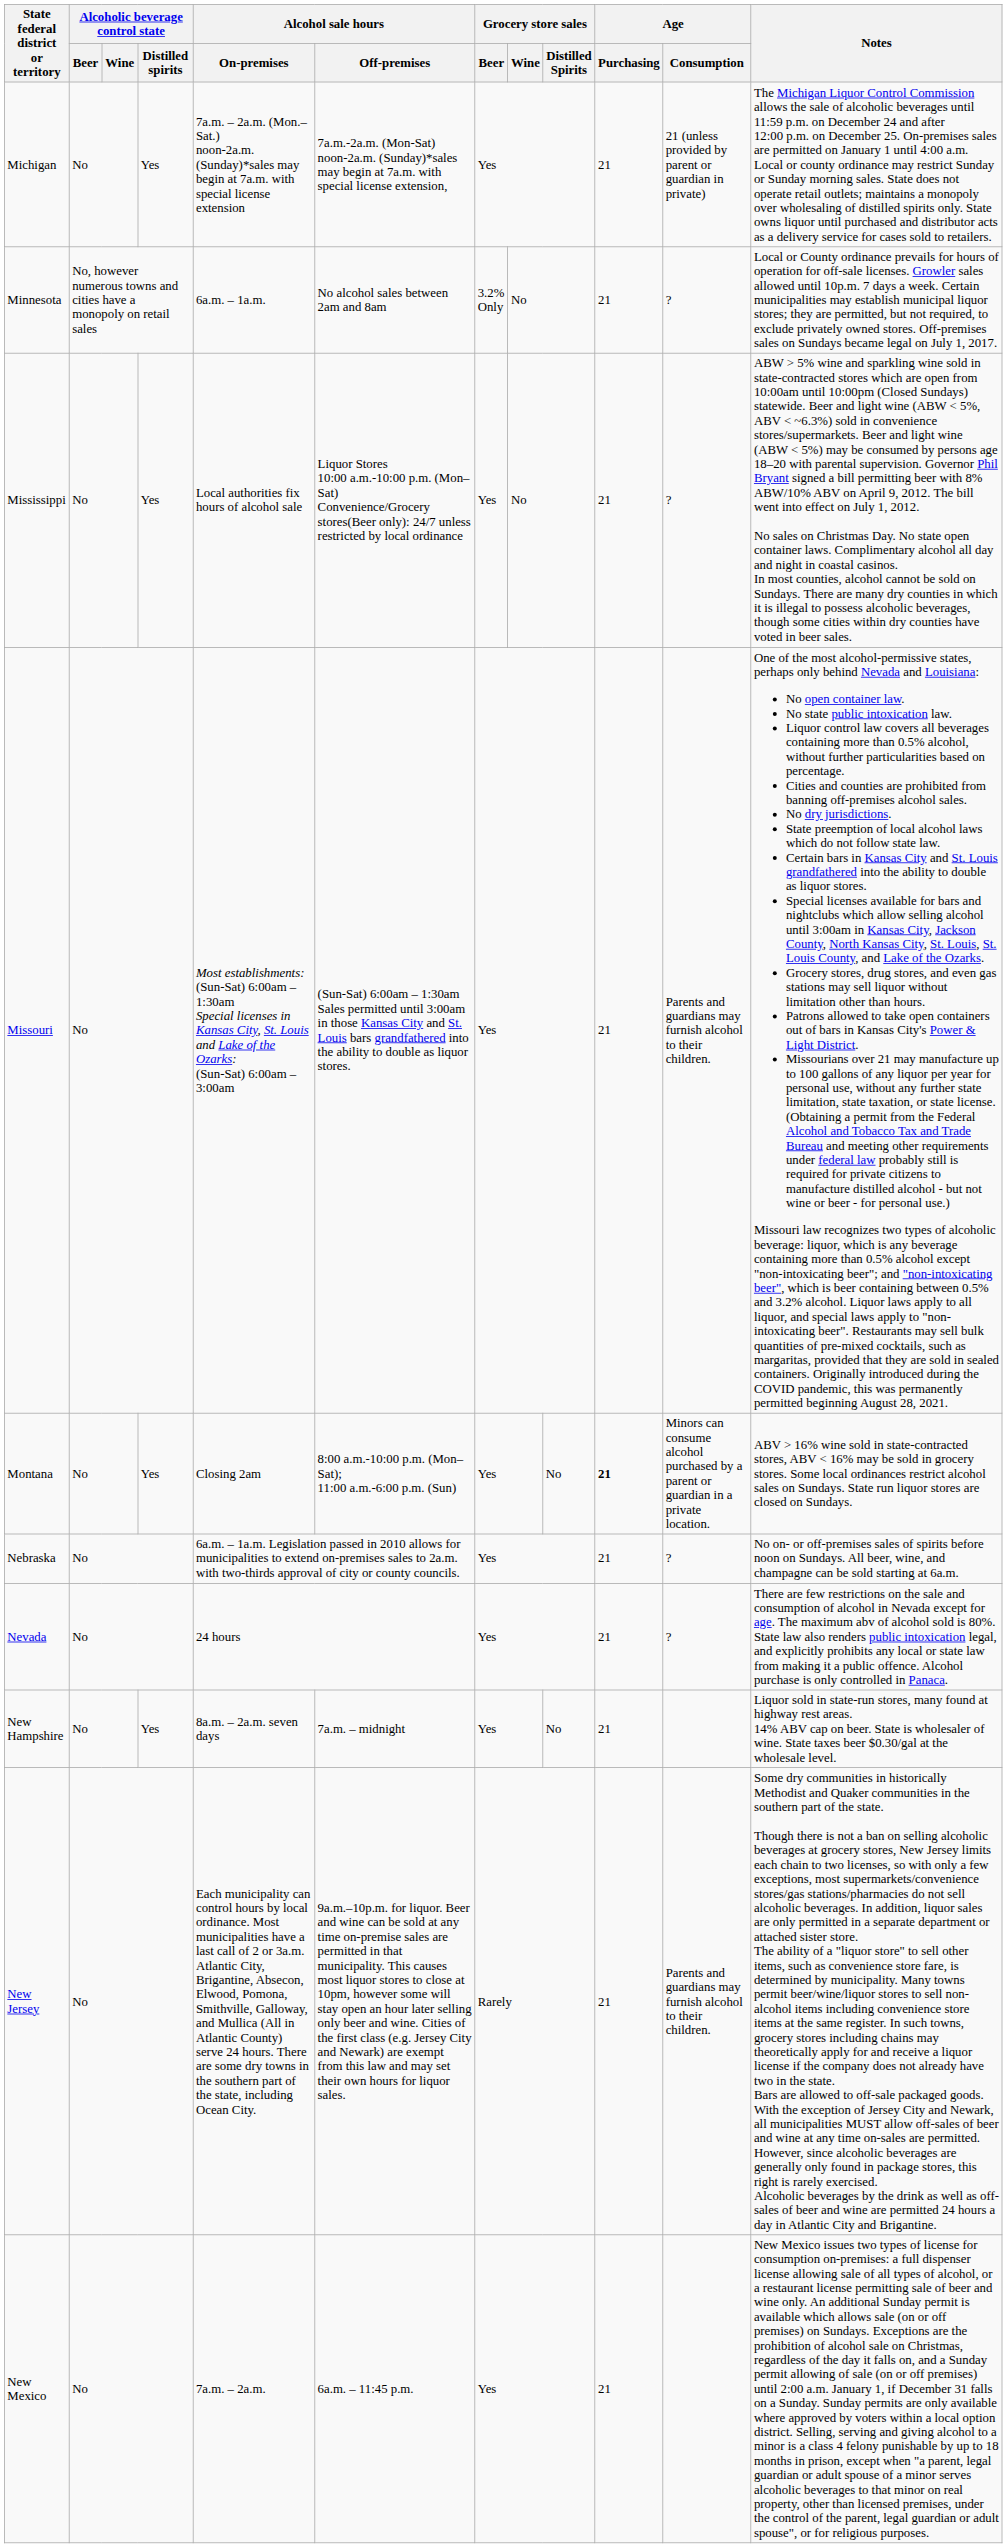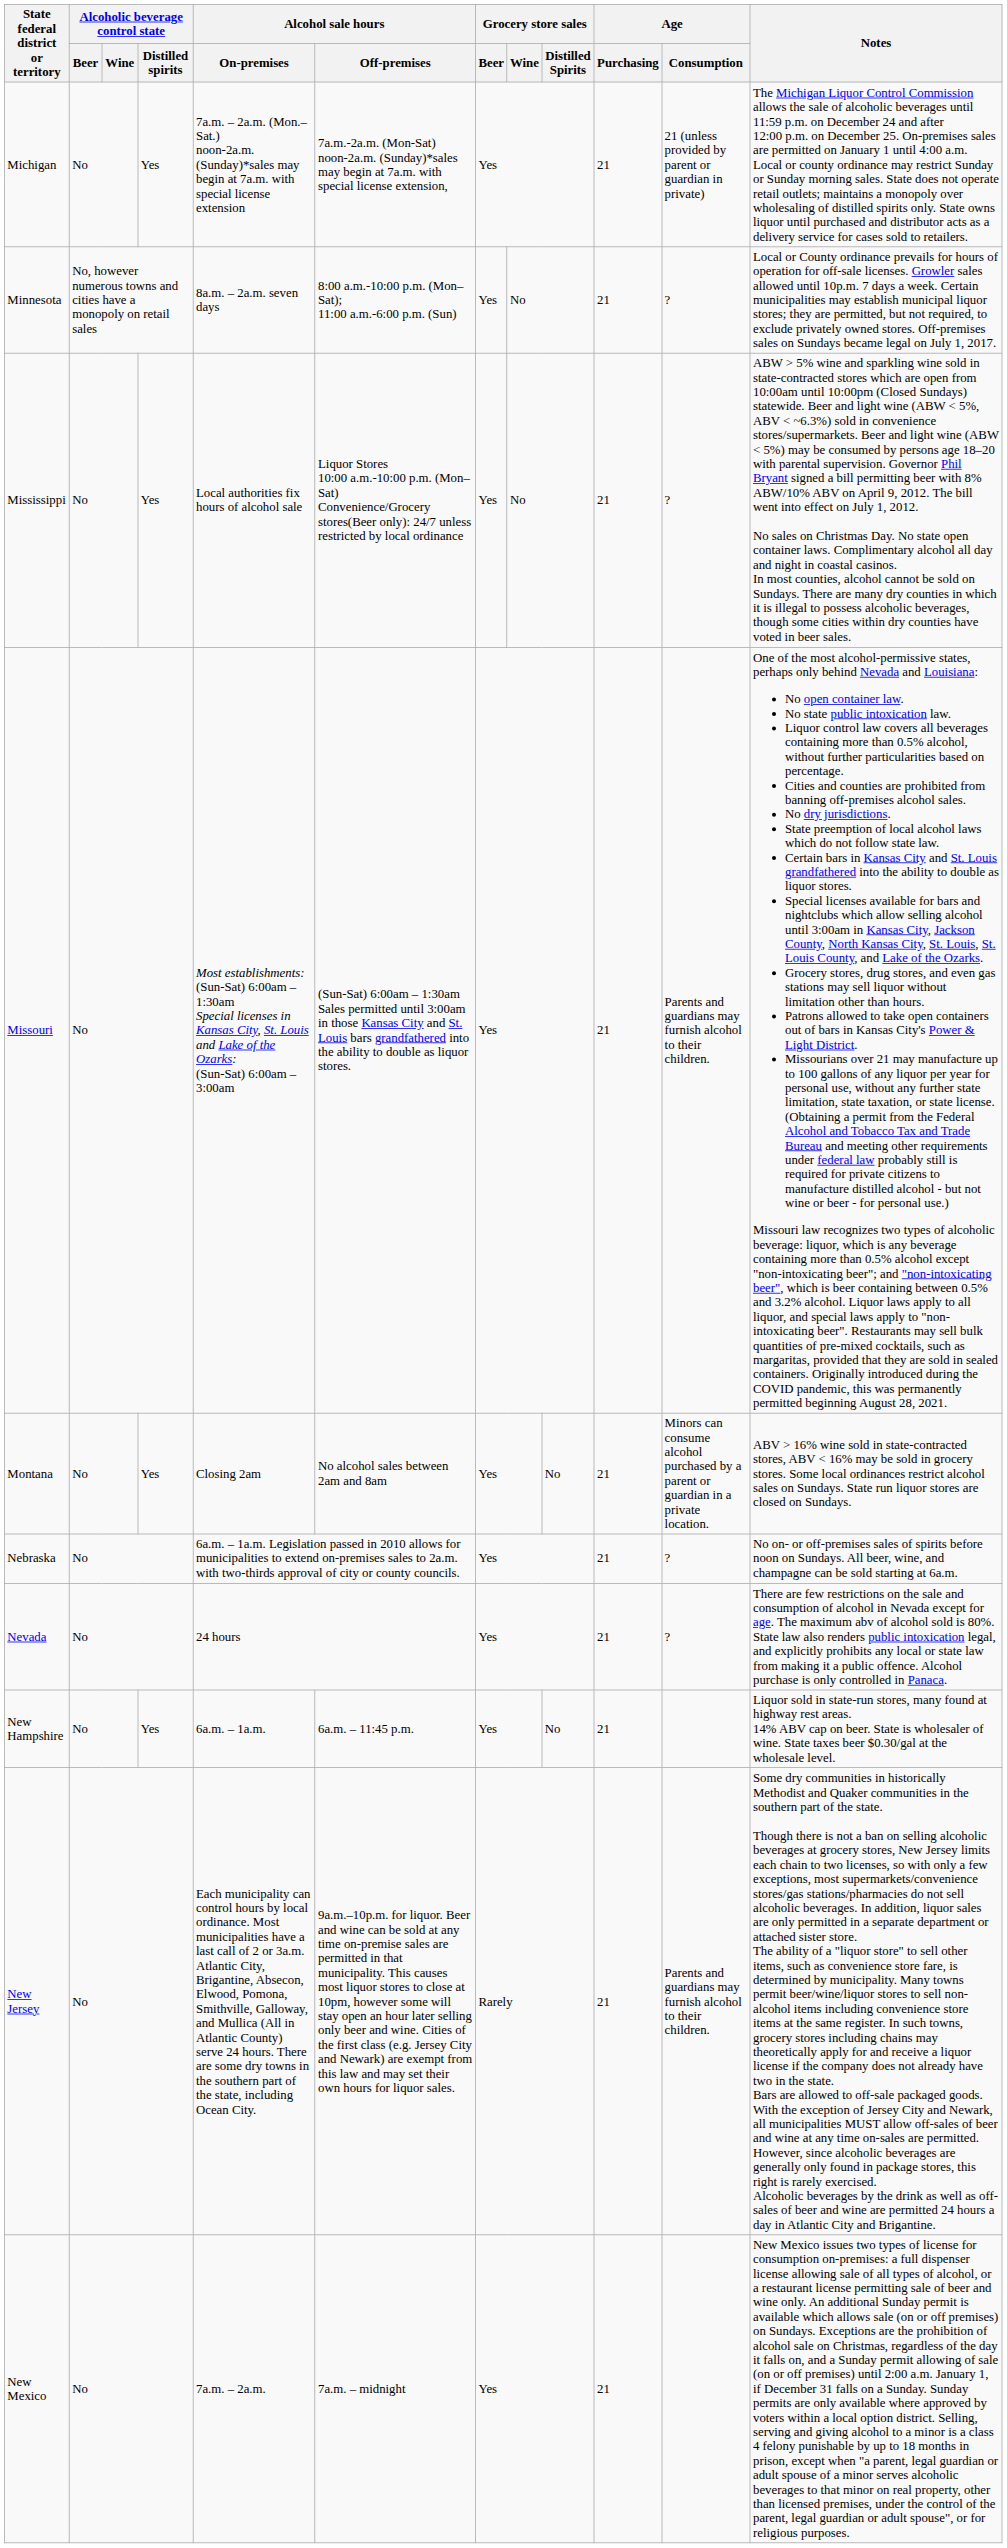(231, 300) 6a.m. – 1a.m. -> (247, 300) 8a.m. – 2a.m. seven days
(383, 300) No alcohol sales between 2am and 8am -> (391, 300) 8:00 a.m.-10:00 p.m. (Mon–Sat); 11:00 a.m.-6:00 p.m. (Sun)
(491, 300) 3.2% Only -> (488, 300) Yes
(390, 1473) 8:00 a.m.-10:00 p.m. (Mon–Sat); 11:00 a.m.-6:00 p.m. (Sun) -> (383, 1473) No alcohol sales between 2am and 8am
(604, 1473) bold -> (603, 1473) normal
(247, 1729) 8a.m. – 2a.m. seven days -> (231, 1729) 6a.m. – 1a.m.
(361, 1729) 7a.m. – midnight -> (366, 1729) 6a.m. – 11:45 p.m.
(366, 2388) 6a.m. – 11:45 p.m. -> (362, 2388) 7a.m. – midnight
